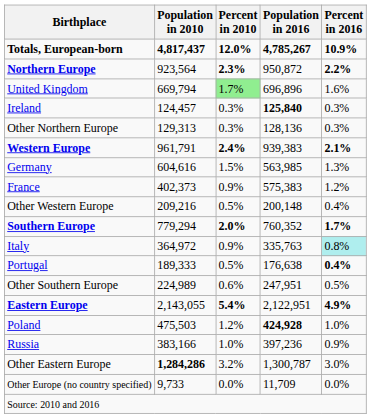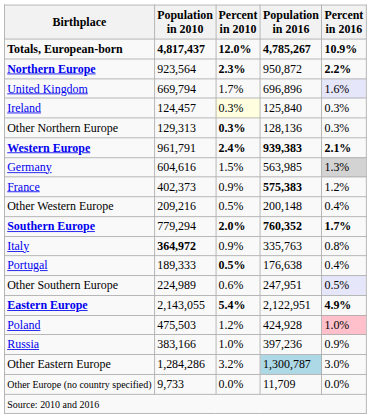(231, 88) lightgreen background -> (231, 88) no background
(337, 88) no background -> (337, 88) lavender background
(231, 108) no background -> (231, 108) lightyellow background
(282, 108) bold -> (282, 108) normal
(231, 127) normal -> (232, 127) bold
(282, 147) normal -> (282, 147) bold
(337, 167) no background -> (337, 167) lightgrey background
(282, 187) normal -> (282, 187) bold
(282, 226) normal -> (282, 226) bold
(177, 246) normal -> (177, 246) bold
(337, 246) paleturquoise background -> (337, 246) no background
(231, 265) normal -> (232, 265) bold
(338, 265) bold -> (337, 265) normal
(337, 285) no background -> (337, 285) lavender background
(282, 325) bold -> (282, 325) normal
(337, 325) no background -> (337, 325) pink background
(181, 364) bold -> (181, 364) normal
(287, 364) no background -> (287, 364) lightblue background
